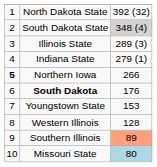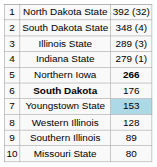(131, 28) lightgrey background -> (131, 28) no background
(12, 75) bold -> (12, 75) normal
(131, 75) normal -> (131, 75) bold
(131, 106) no background -> (131, 106) lightblue background
(131, 138) lightsalmon background -> (131, 138) no background
(131, 153) lightblue background -> (131, 153) no background
